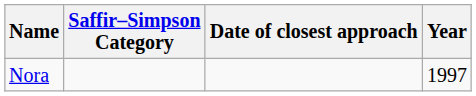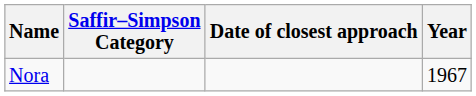(447, 74) 1997 -> (447, 74) 1967
